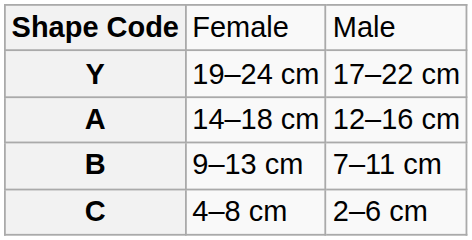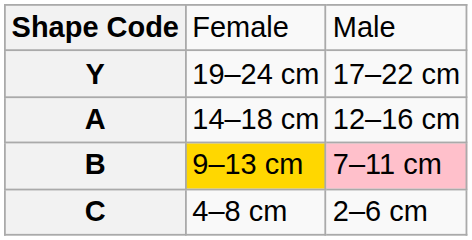(248, 165) no background -> (248, 165) gold background
(387, 165) no background -> (387, 165) pink background
